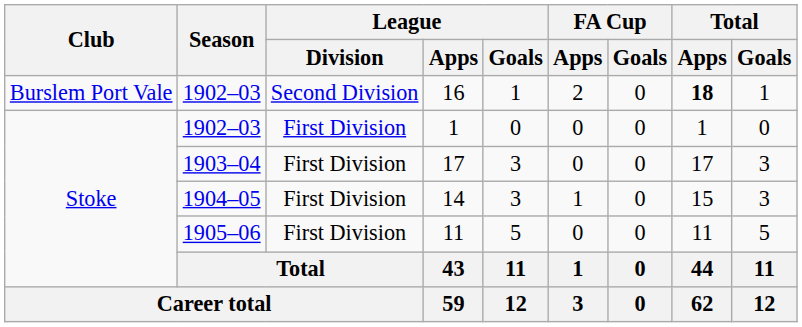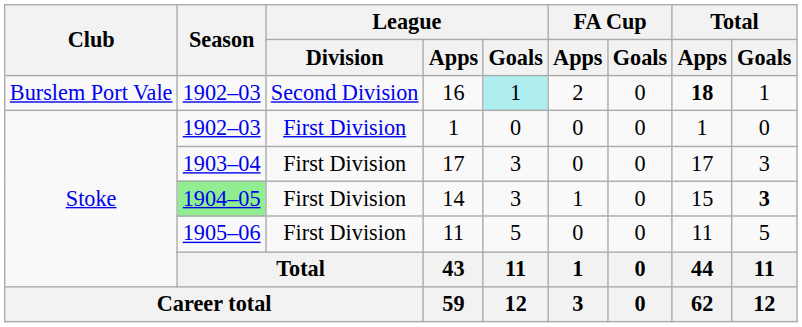(516, 92) no background -> (516, 92) paleturquoise background
(222, 198) no background -> (222, 198) lightgreen background
(764, 198) normal -> (764, 198) bold
